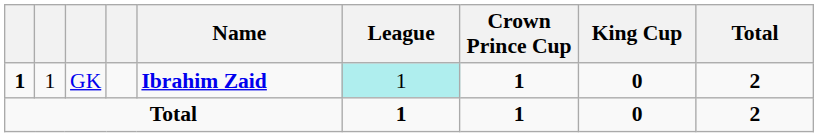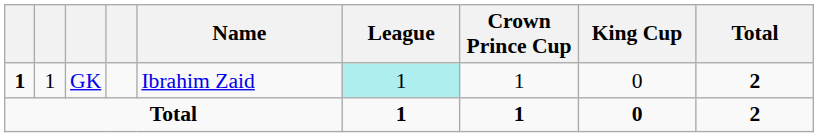(204, 80) bold -> (198, 80) normal
(519, 80) bold -> (519, 80) normal
(637, 80) bold -> (637, 80) normal
